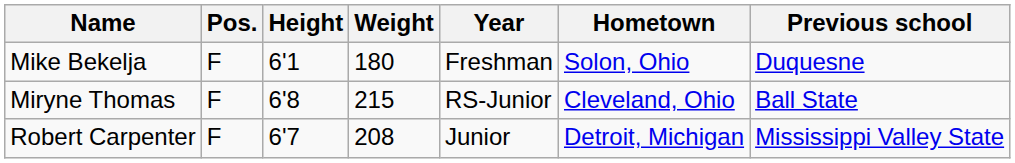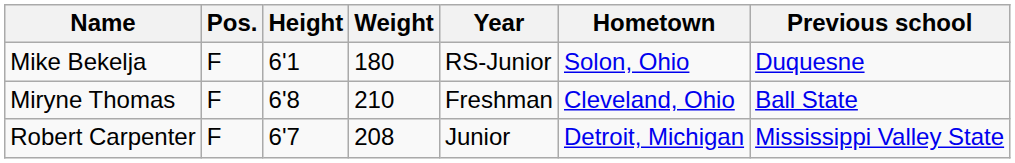(499, 61) Freshman -> (498, 61) RS-Junior
(374, 99) 215 -> (374, 99) 210
(498, 99) RS-Junior -> (499, 99) Freshman
